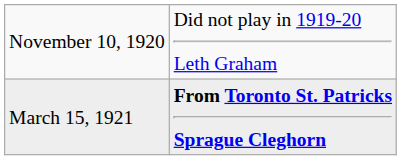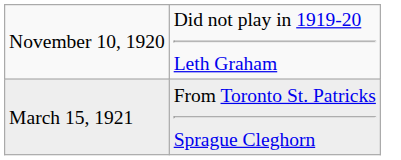(283, 116) bold -> (275, 116) normal
